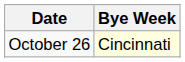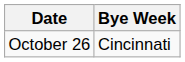(134, 44) lightyellow background -> (134, 44) no background
